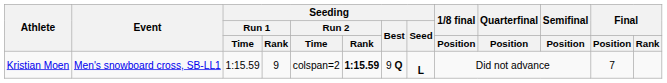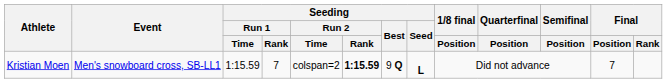(276, 65) 9 -> (276, 65) 7
